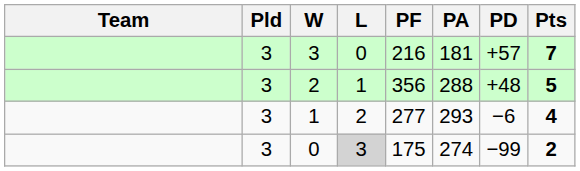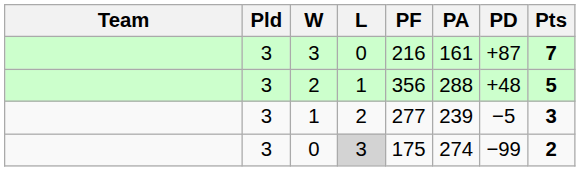(456, 52) 181 -> (456, 52) 161
(504, 52) +57 -> (504, 52) +87
(456, 117) 293 -> (456, 117) 239
(504, 117) −6 -> (504, 117) −5
(551, 117) 4 -> (551, 117) 3
